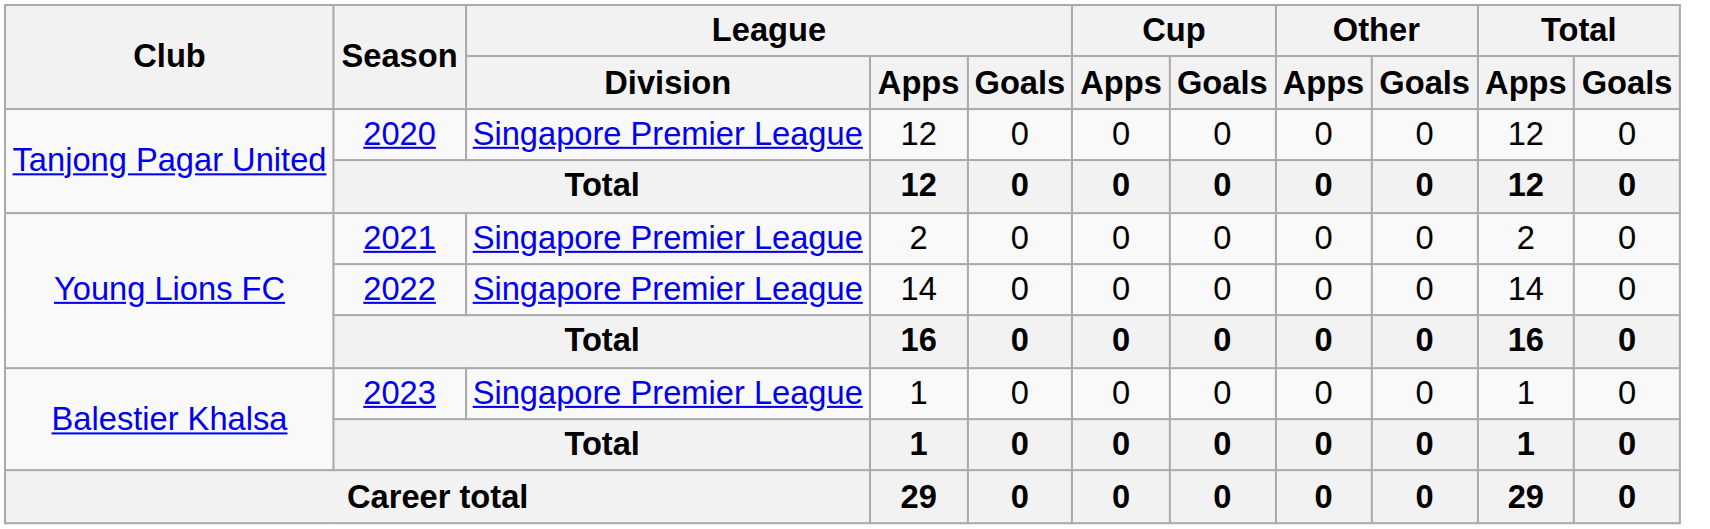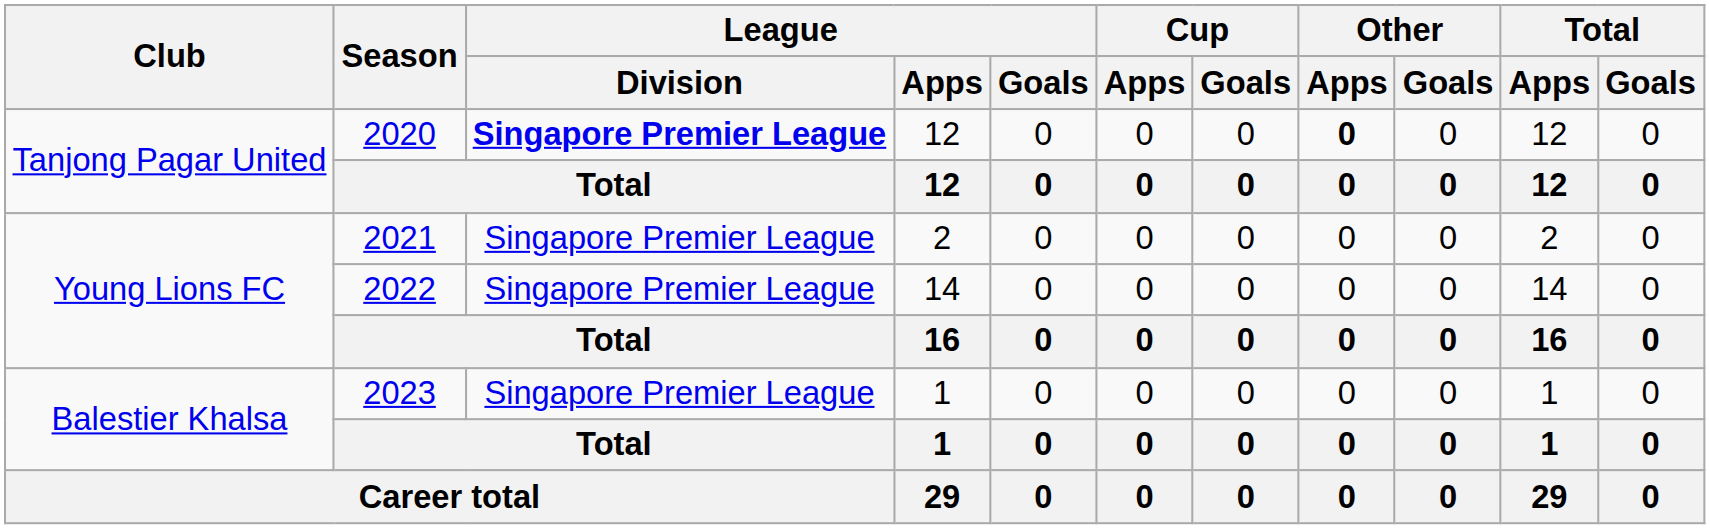(668, 133) normal -> (679, 133) bold
(1323, 133) normal -> (1347, 133) bold
